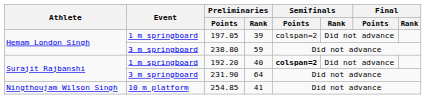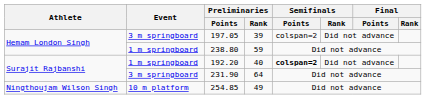(163, 36) 1 m springboard -> (163, 36) 3 m springboard
(163, 49) 3 m springboard -> (163, 49) 1 m springboard
(259, 88) 41 -> (259, 88) 49
